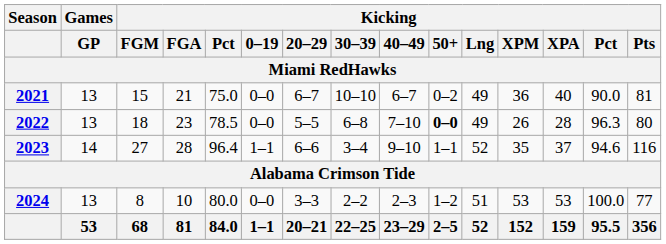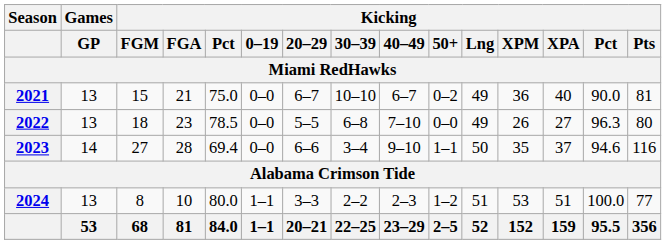(445, 122) bold -> (445, 122) normal
(563, 122) 28 -> (563, 122) 27
(223, 148) 96.4 -> (223, 148) 69.4
(262, 148) 1–1 -> (262, 148) 0–0
(480, 148) 52 -> (480, 148) 50
(262, 200) 0–0 -> (262, 200) 1–1
(563, 200) 53 -> (563, 200) 51
